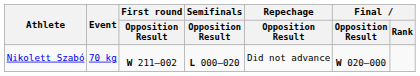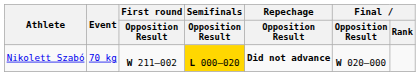(215, 63) no background -> (215, 63) gold background
(289, 58) normal -> (289, 58) bold
